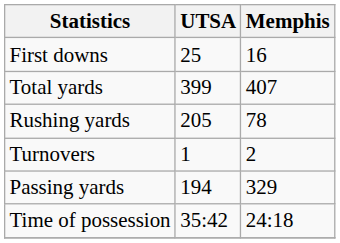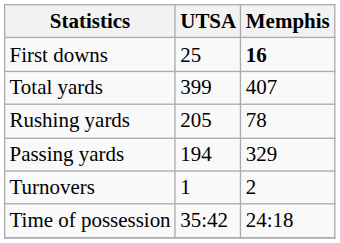(256, 54) normal -> (256, 54) bold
rows swapped: (67, 187) <-> (52, 154)
